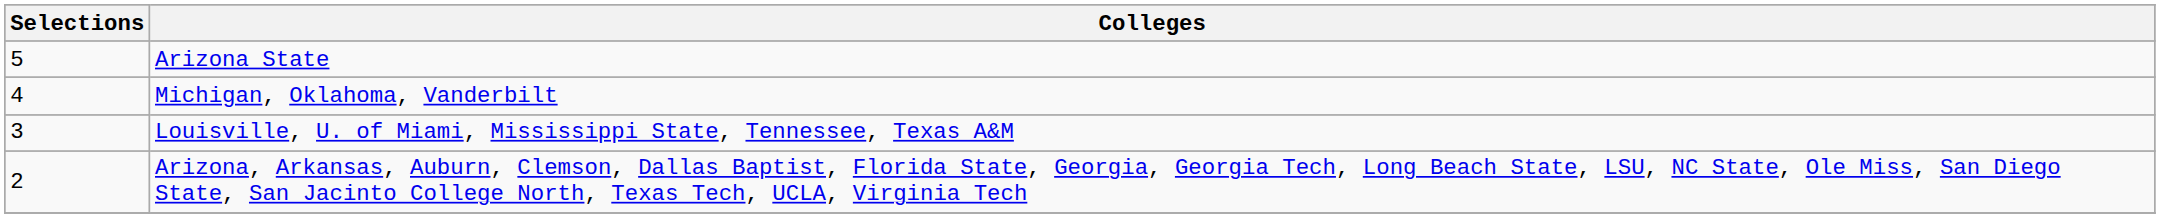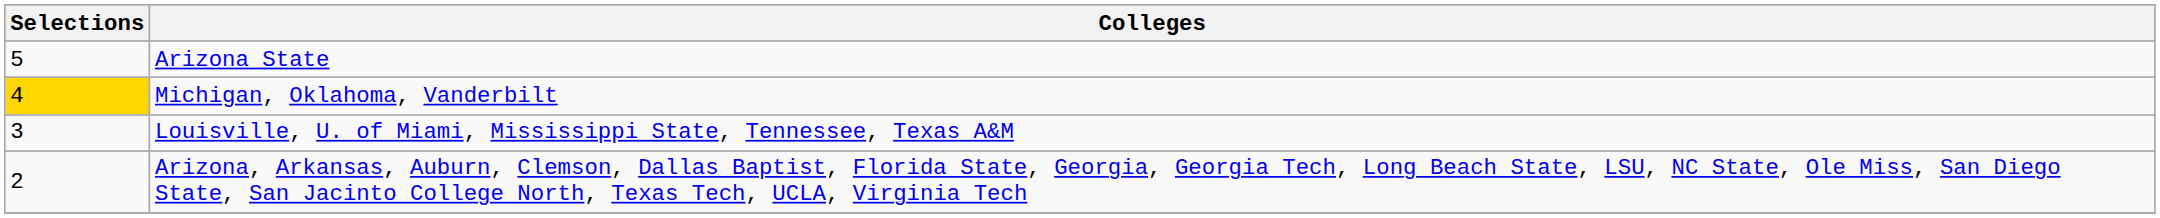(17, 96) no background -> (17, 96) gold background
